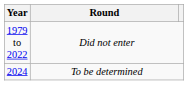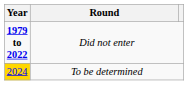(17, 42) normal -> (17, 42) bold
(17, 72) no background -> (17, 72) gold background
